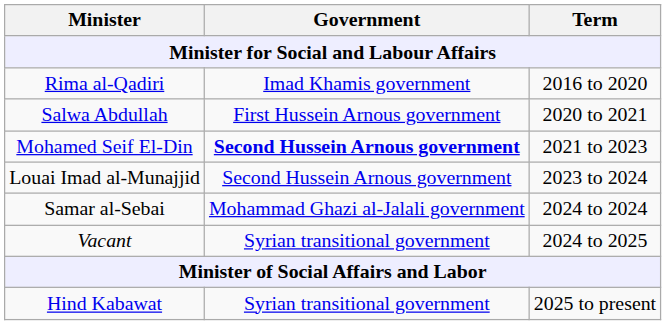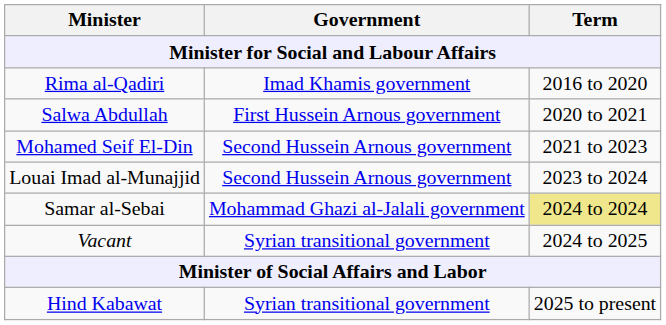(367, 146) bold -> (367, 146) normal
(595, 209) no background -> (595, 209) khaki background
